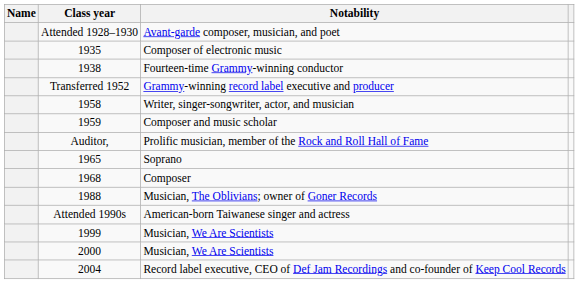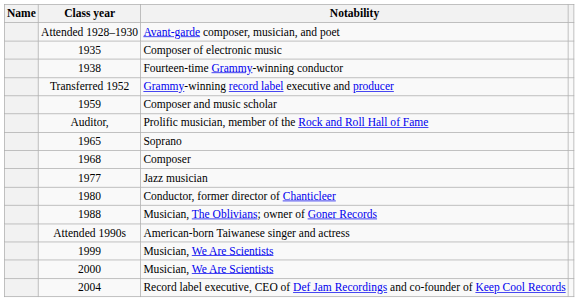- row: (90, 104)
+ row: (90, 178)
+ row: (90, 196)
